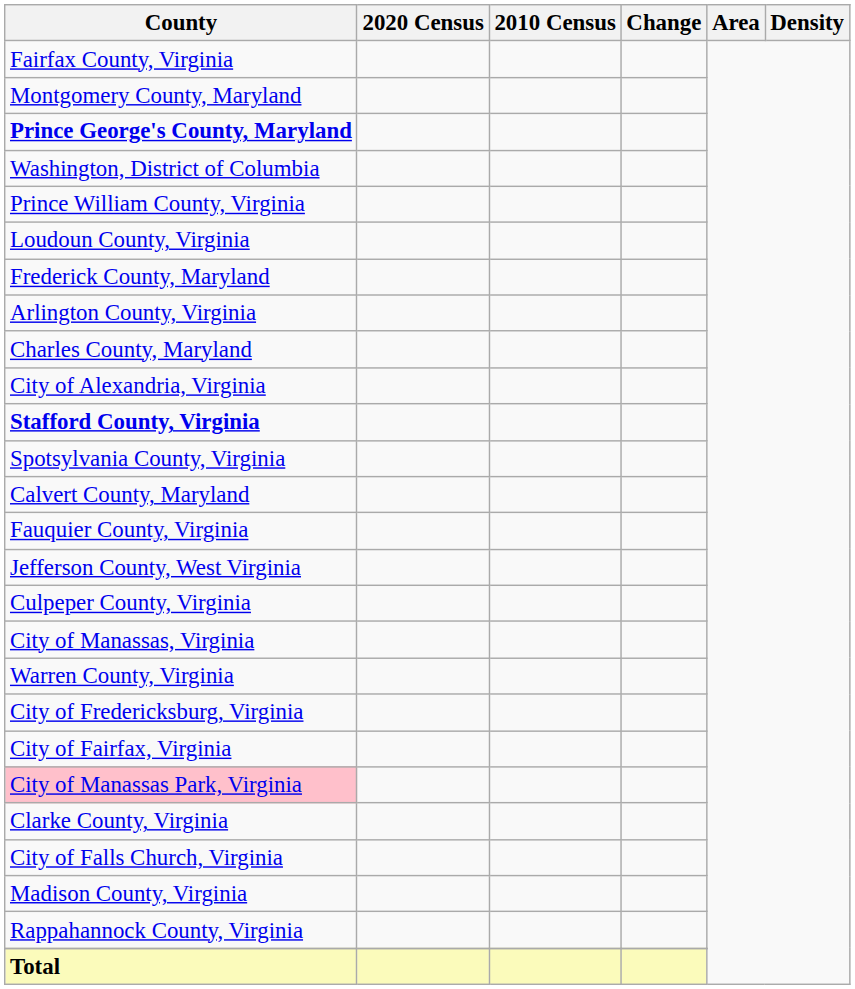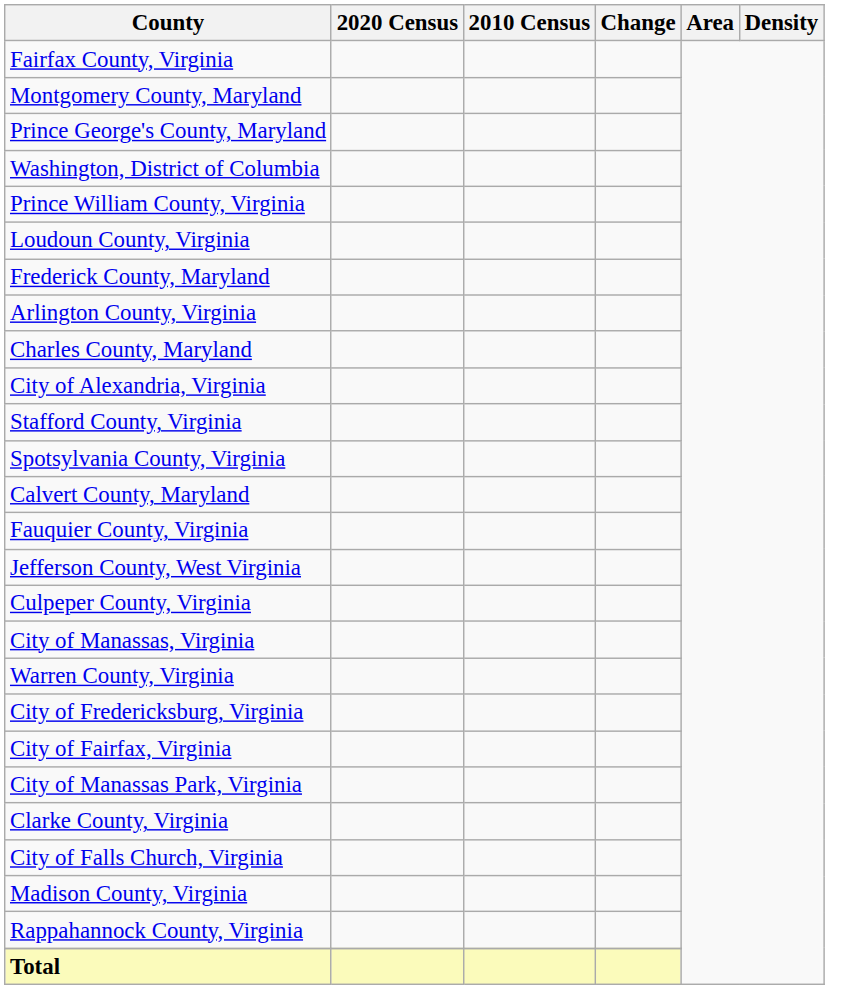(181, 131) bold -> (168, 131) normal
(135, 421) bold -> (126, 421) normal
(156, 784) pink background -> (156, 784) no background
